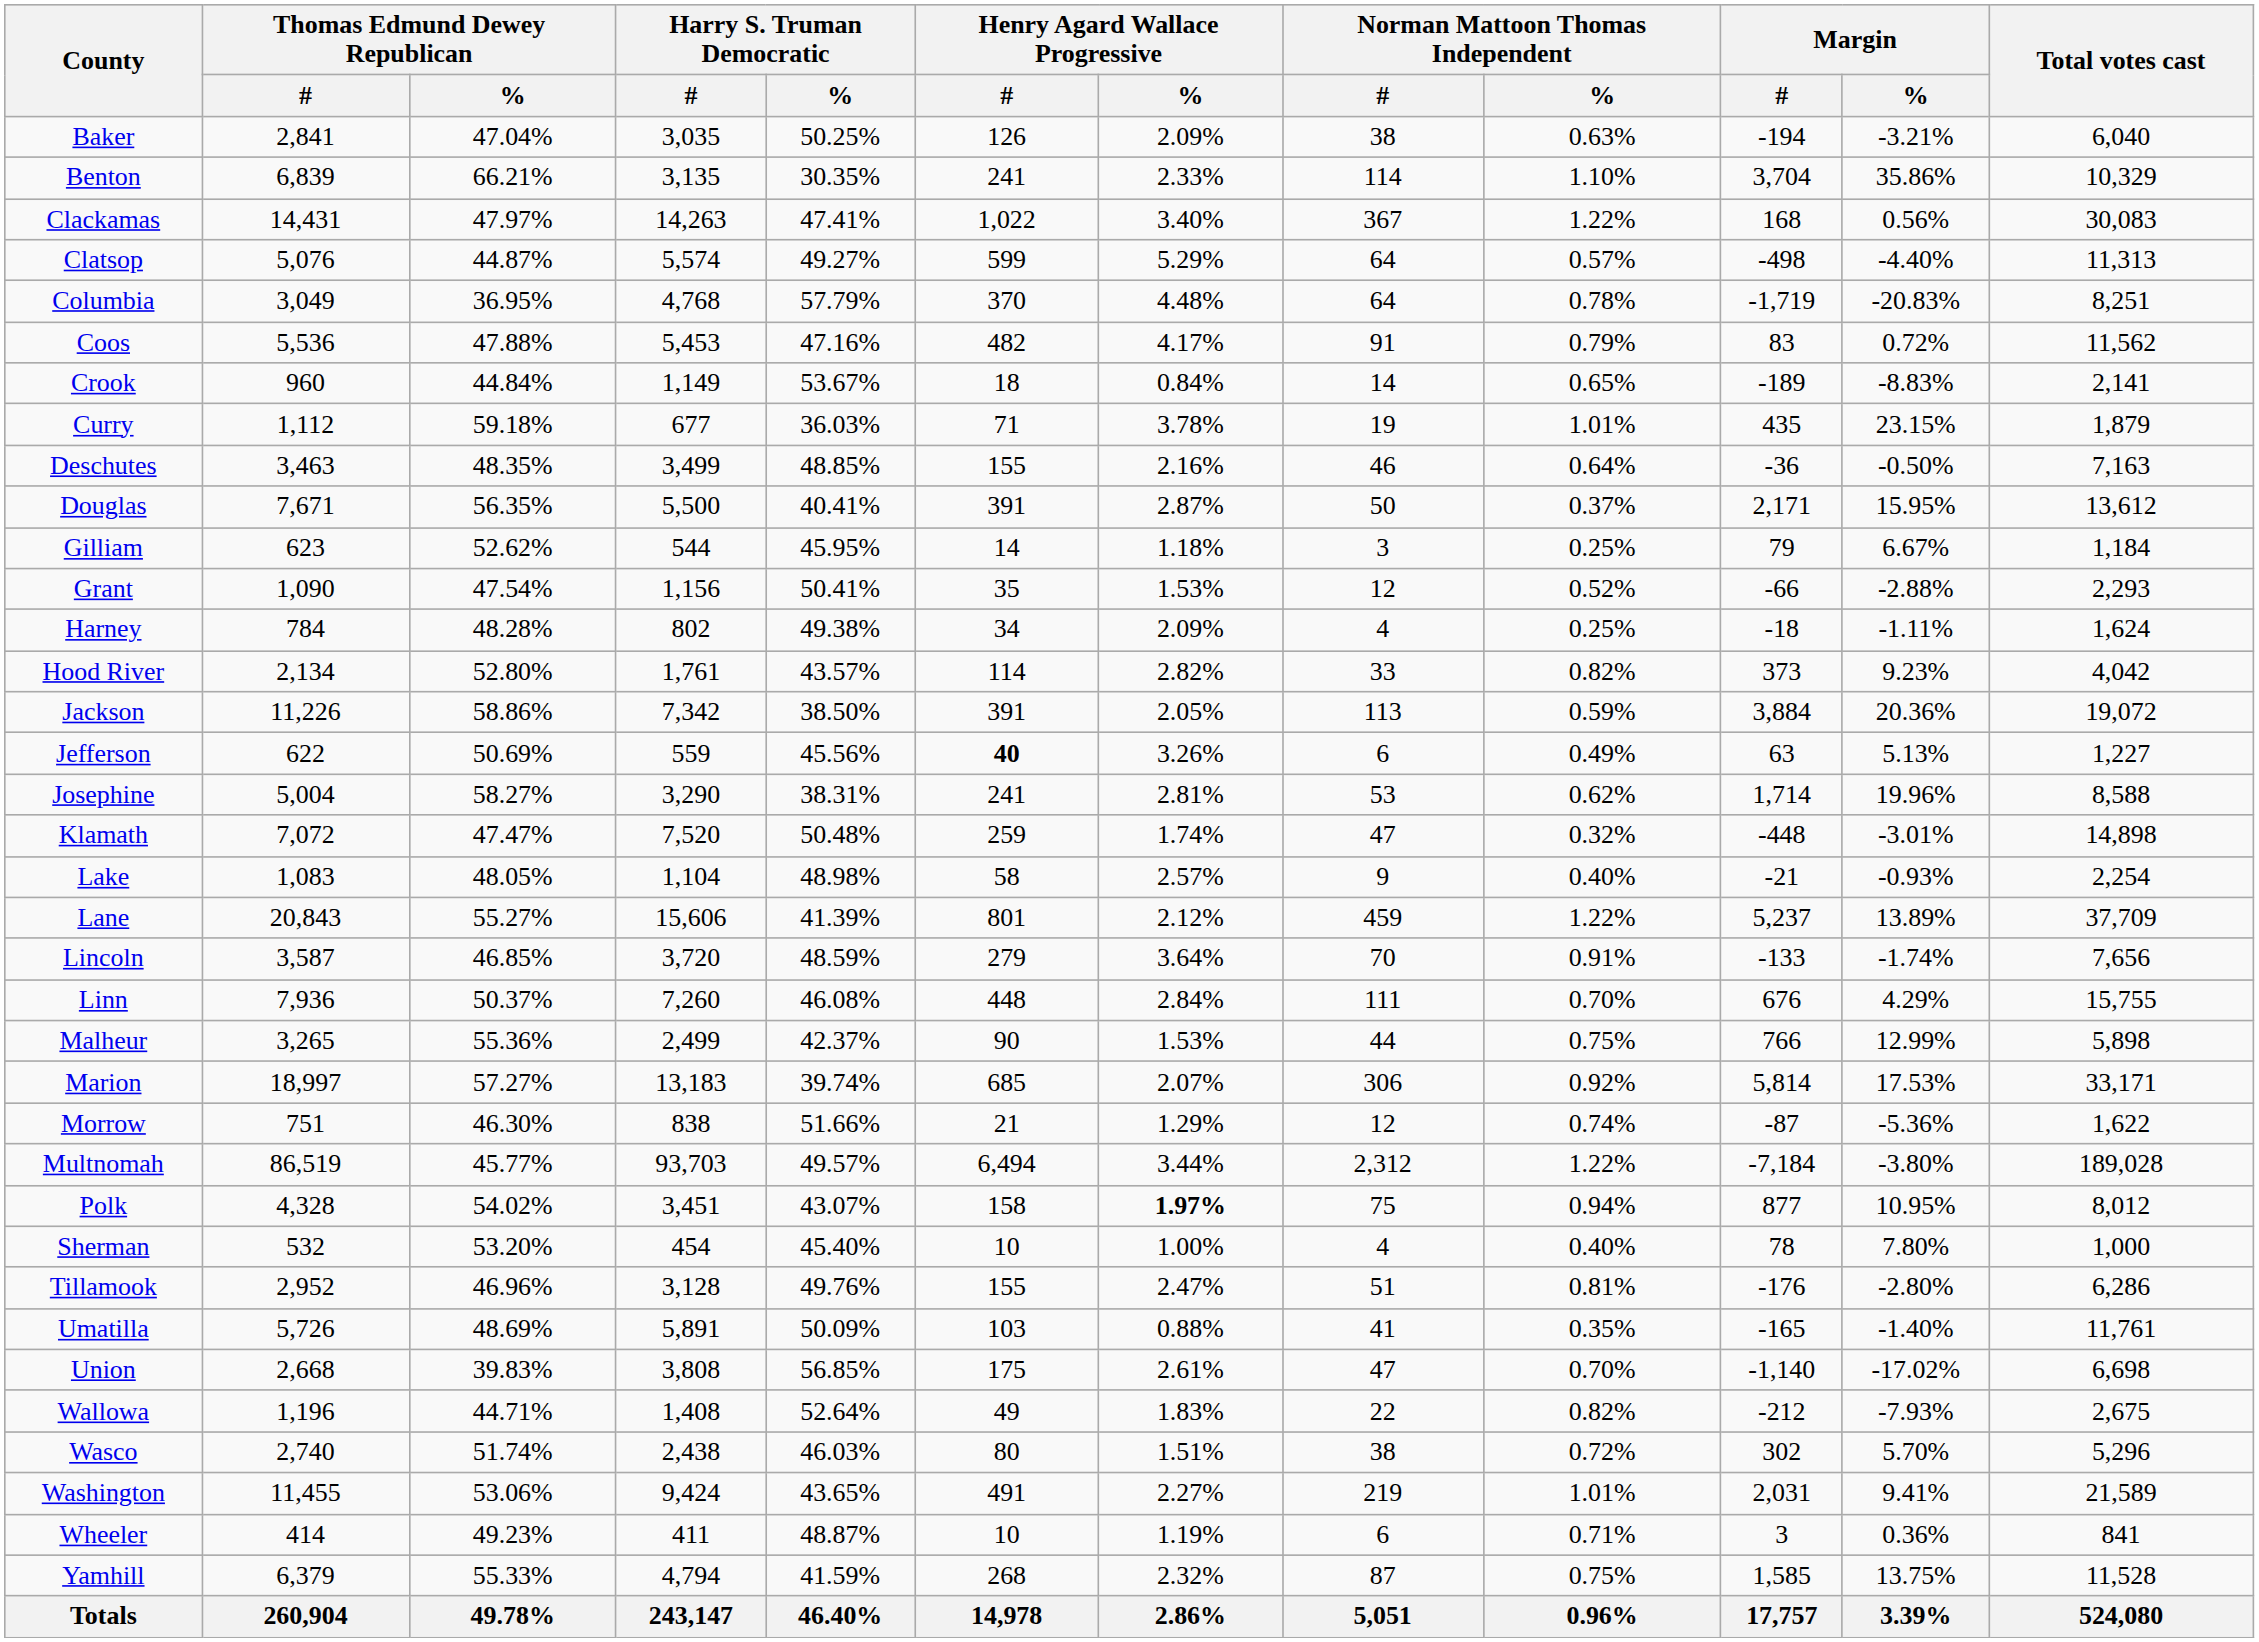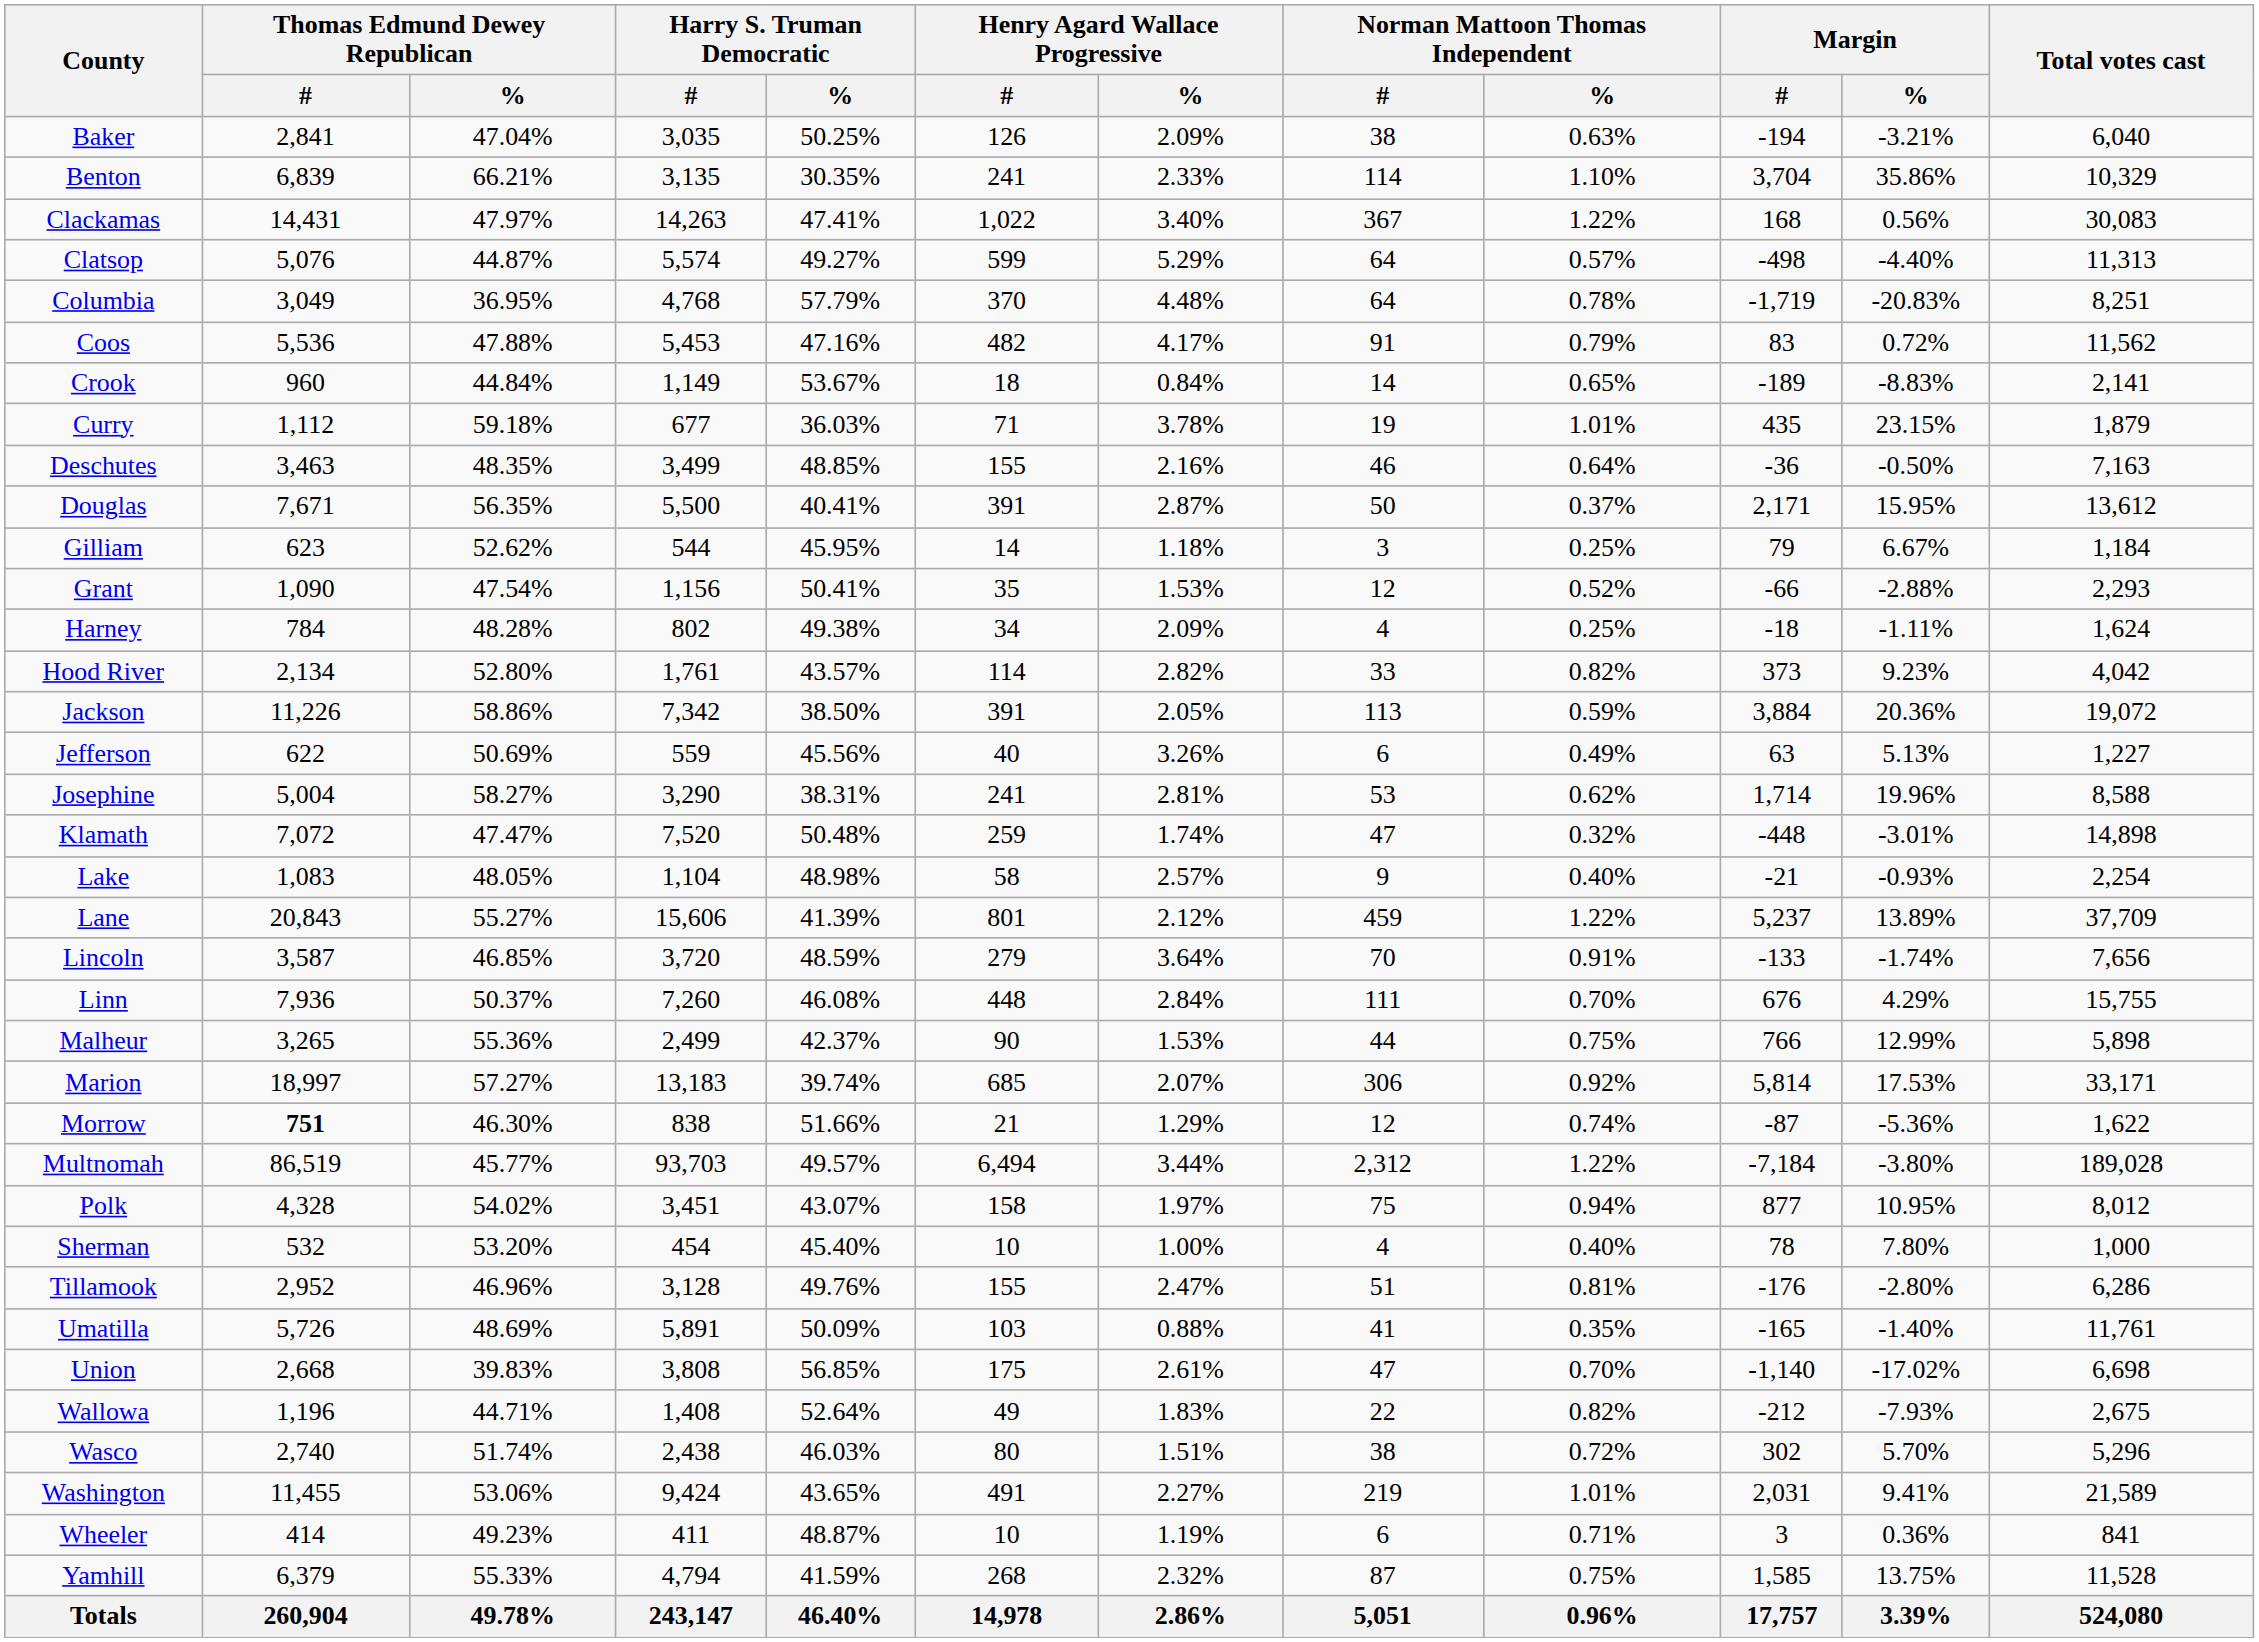(1007, 753) bold -> (1007, 753) normal
(305, 1123) normal -> (305, 1123) bold
(1190, 1205) bold -> (1190, 1205) normal
